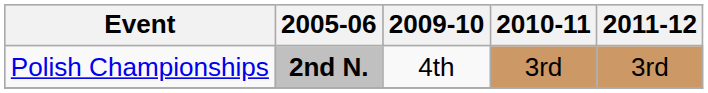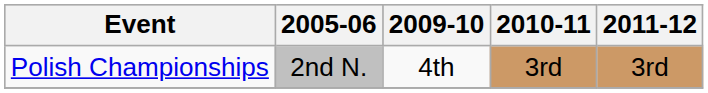(329, 66) bold -> (329, 66) normal
